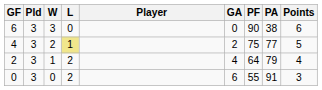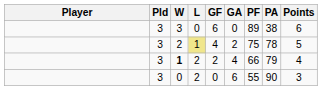columns swapped: (152, 12) <-> (14, 12)
(253, 28) 90 -> (253, 28) 89
(271, 45) 77 -> (271, 45) 78
(53, 61) normal -> (179, 61) bold
(253, 61) 64 -> (253, 61) 66
(271, 77) 91 -> (271, 77) 90
